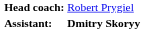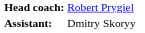(104, 23) bold -> (101, 23) normal
